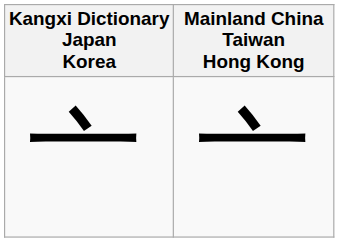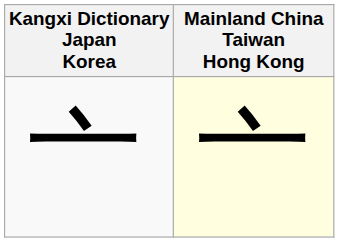(254, 156) no background -> (254, 156) lightyellow background
